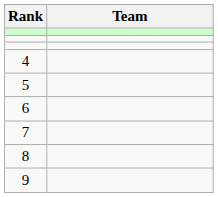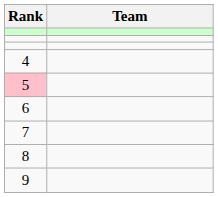(25, 84) no background -> (25, 84) pink background
